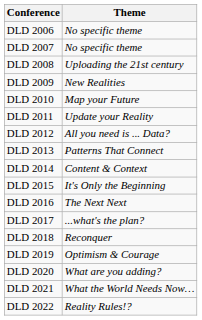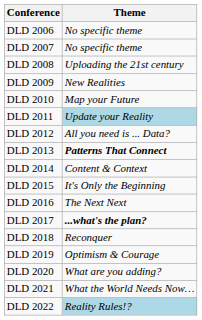(109, 116) no background -> (109, 116) lightblue background
(114, 151) normal -> (116, 151) bold
(105, 220) normal -> (106, 220) bold
(98, 306) no background -> (98, 306) lightblue background
